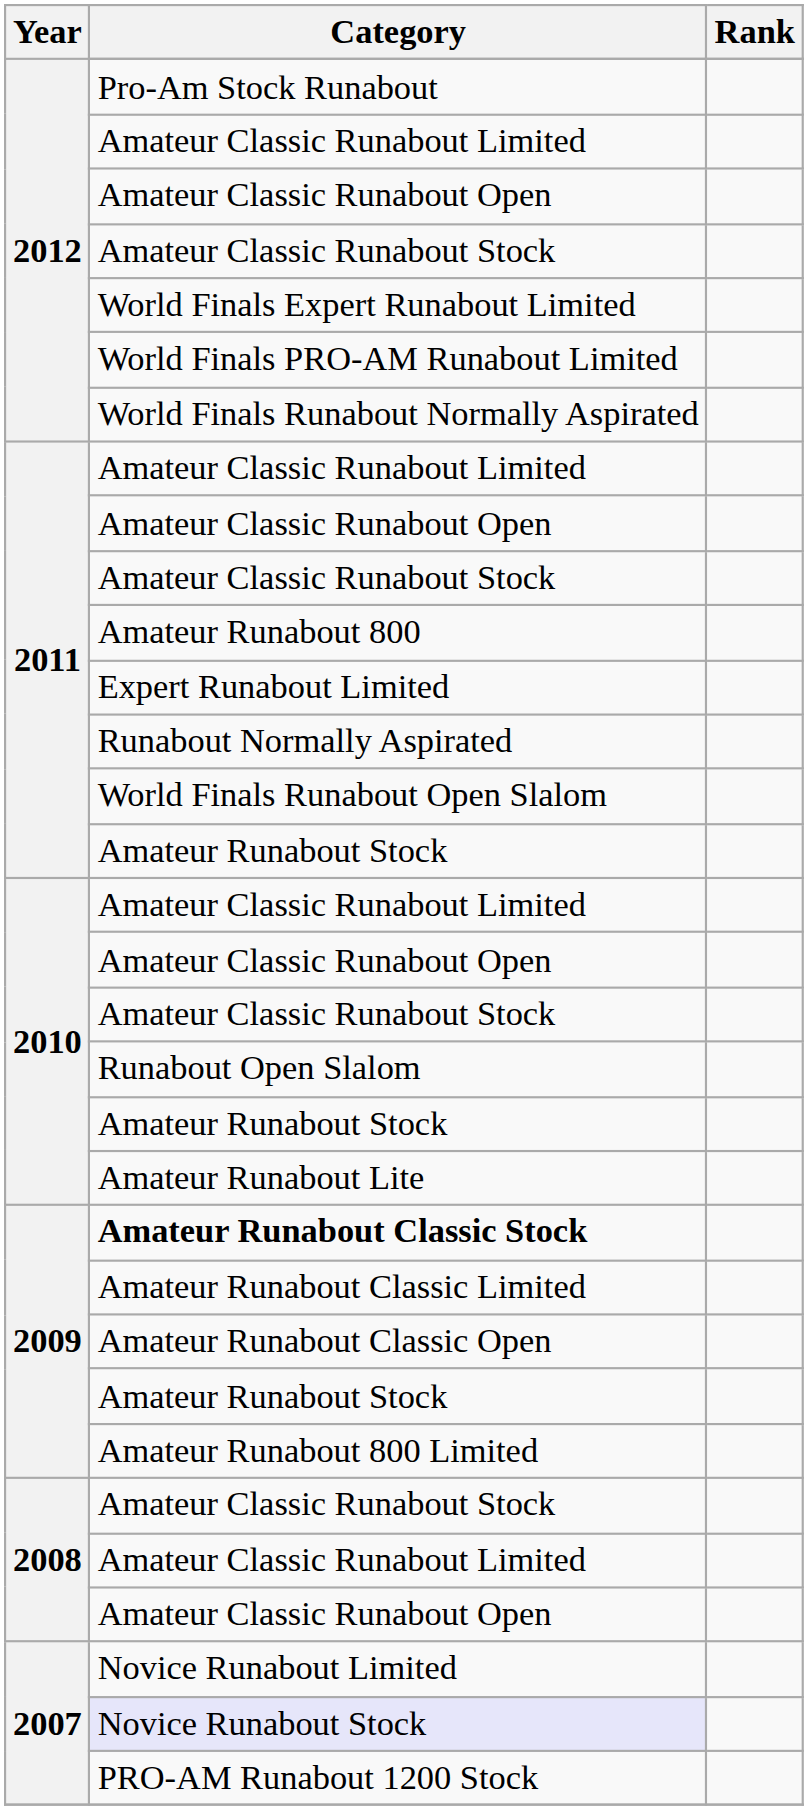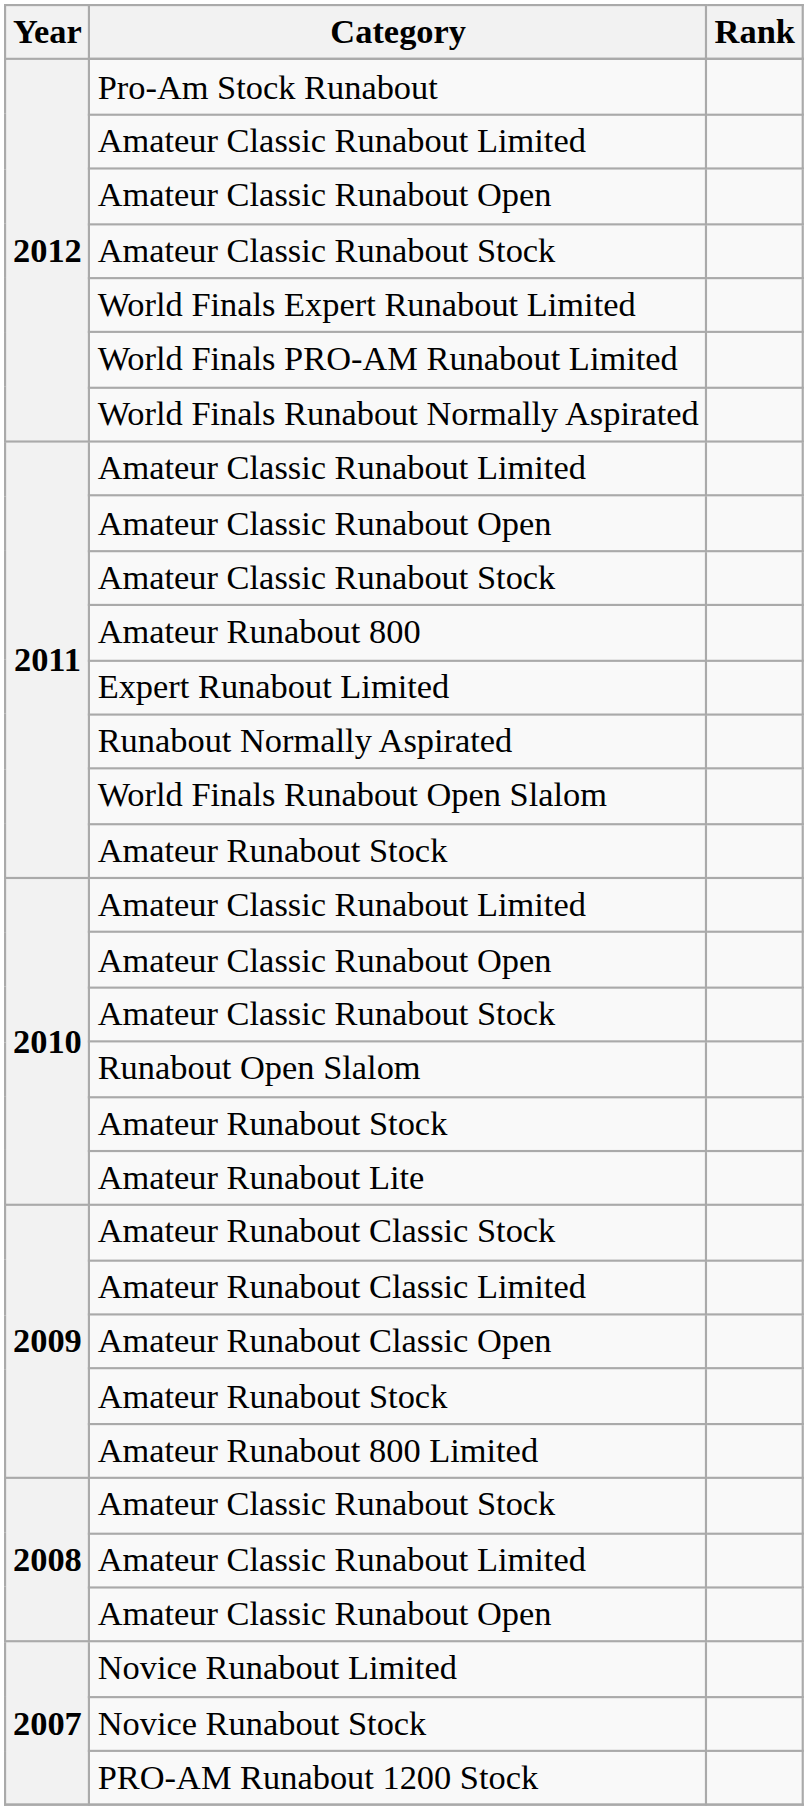(342, 1232) bold -> (326, 1232) normal
(262, 1723) lavender background -> (262, 1723) no background
